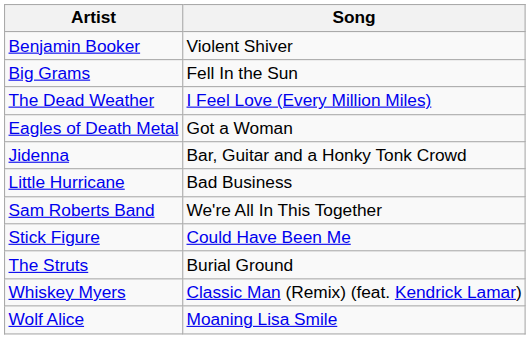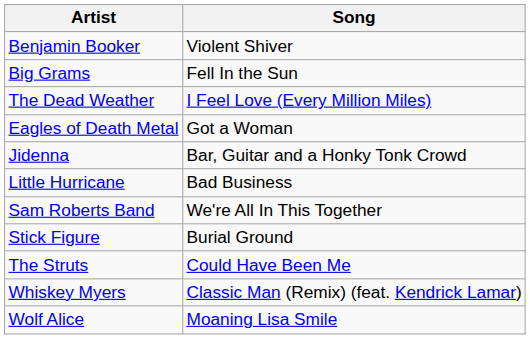(269, 237) Could Have Been Me -> (240, 237) Burial Ground
(240, 264) Burial Ground -> (269, 264) Could Have Been Me
